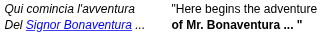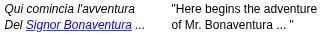(237, 25) bold -> (233, 25) normal
